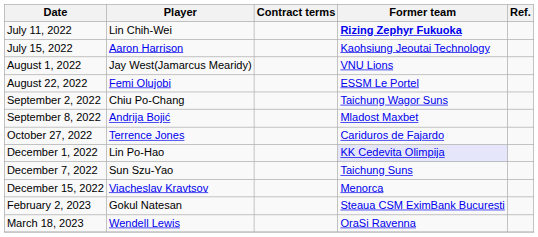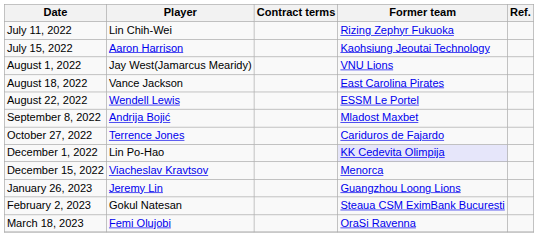(401, 30) bold -> (397, 30) normal
+ row: (47, 83)
(140, 83) Femi Olujobi -> (144, 100) Wendell Lewis
- row: (54, 100)
- row: (52, 170)
+ row: (50, 188)
(144, 223) Wendell Lewis -> (140, 223) Femi Olujobi
